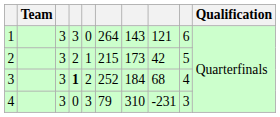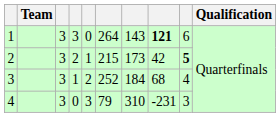(162, 36) normal -> (162, 36) bold
(186, 58) normal -> (186, 58) bold
(75, 79) bold -> (75, 79) normal
